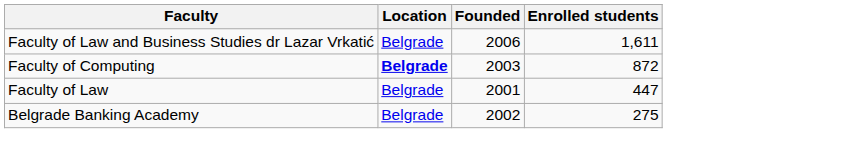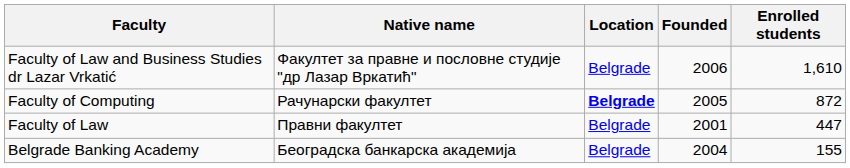+ column: (429, 25)
(640, 41) 1,611 -> (822, 67) 1,610
(503, 66) 2003 -> (710, 100) 2005
(503, 115) 2002 -> (710, 150) 2004
(646, 115) 275 -> (829, 150) 155
